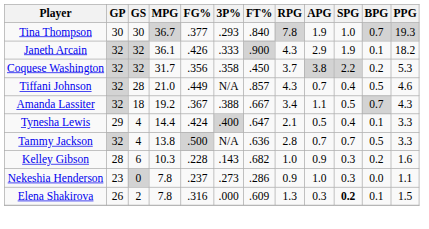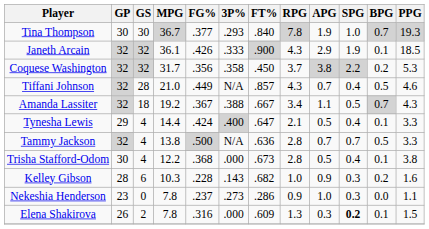(405, 50) 18.2 -> (410, 50) 18.5
+ row: (58, 159)
(138, 178) lightgrey background -> (143, 196) no background
